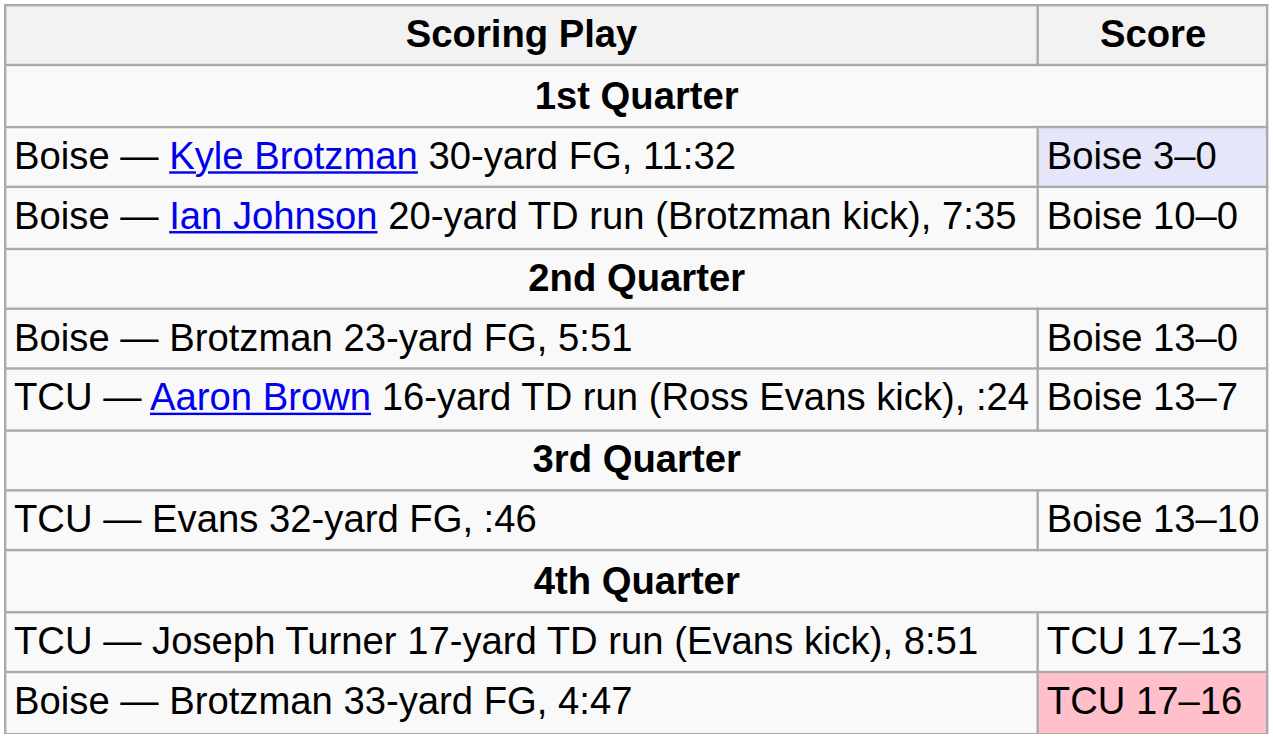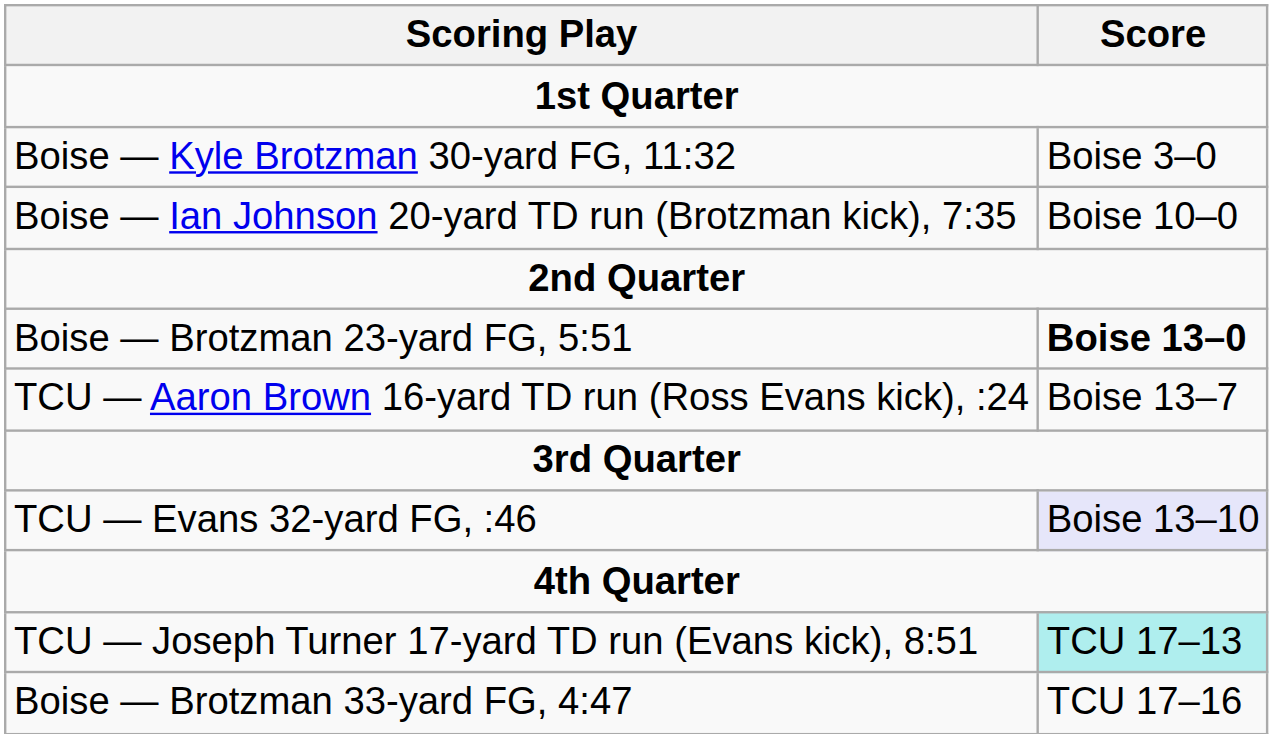(1132, 156) lavender background -> (1132, 156) no background
(1142, 338) normal -> (1147, 338) bold
(1153, 519) no background -> (1153, 519) lavender background
(1145, 641) no background -> (1145, 641) paleturquoise background
(1145, 701) pink background -> (1145, 701) no background
